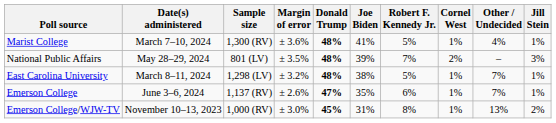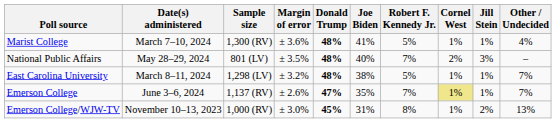columns swapped: (538, 19) <-> (499, 19)
(365, 59) 39% -> (365, 59) 40%
(409, 92) 6% -> (409, 92) 7%
(456, 92) no background -> (456, 92) khaki background
